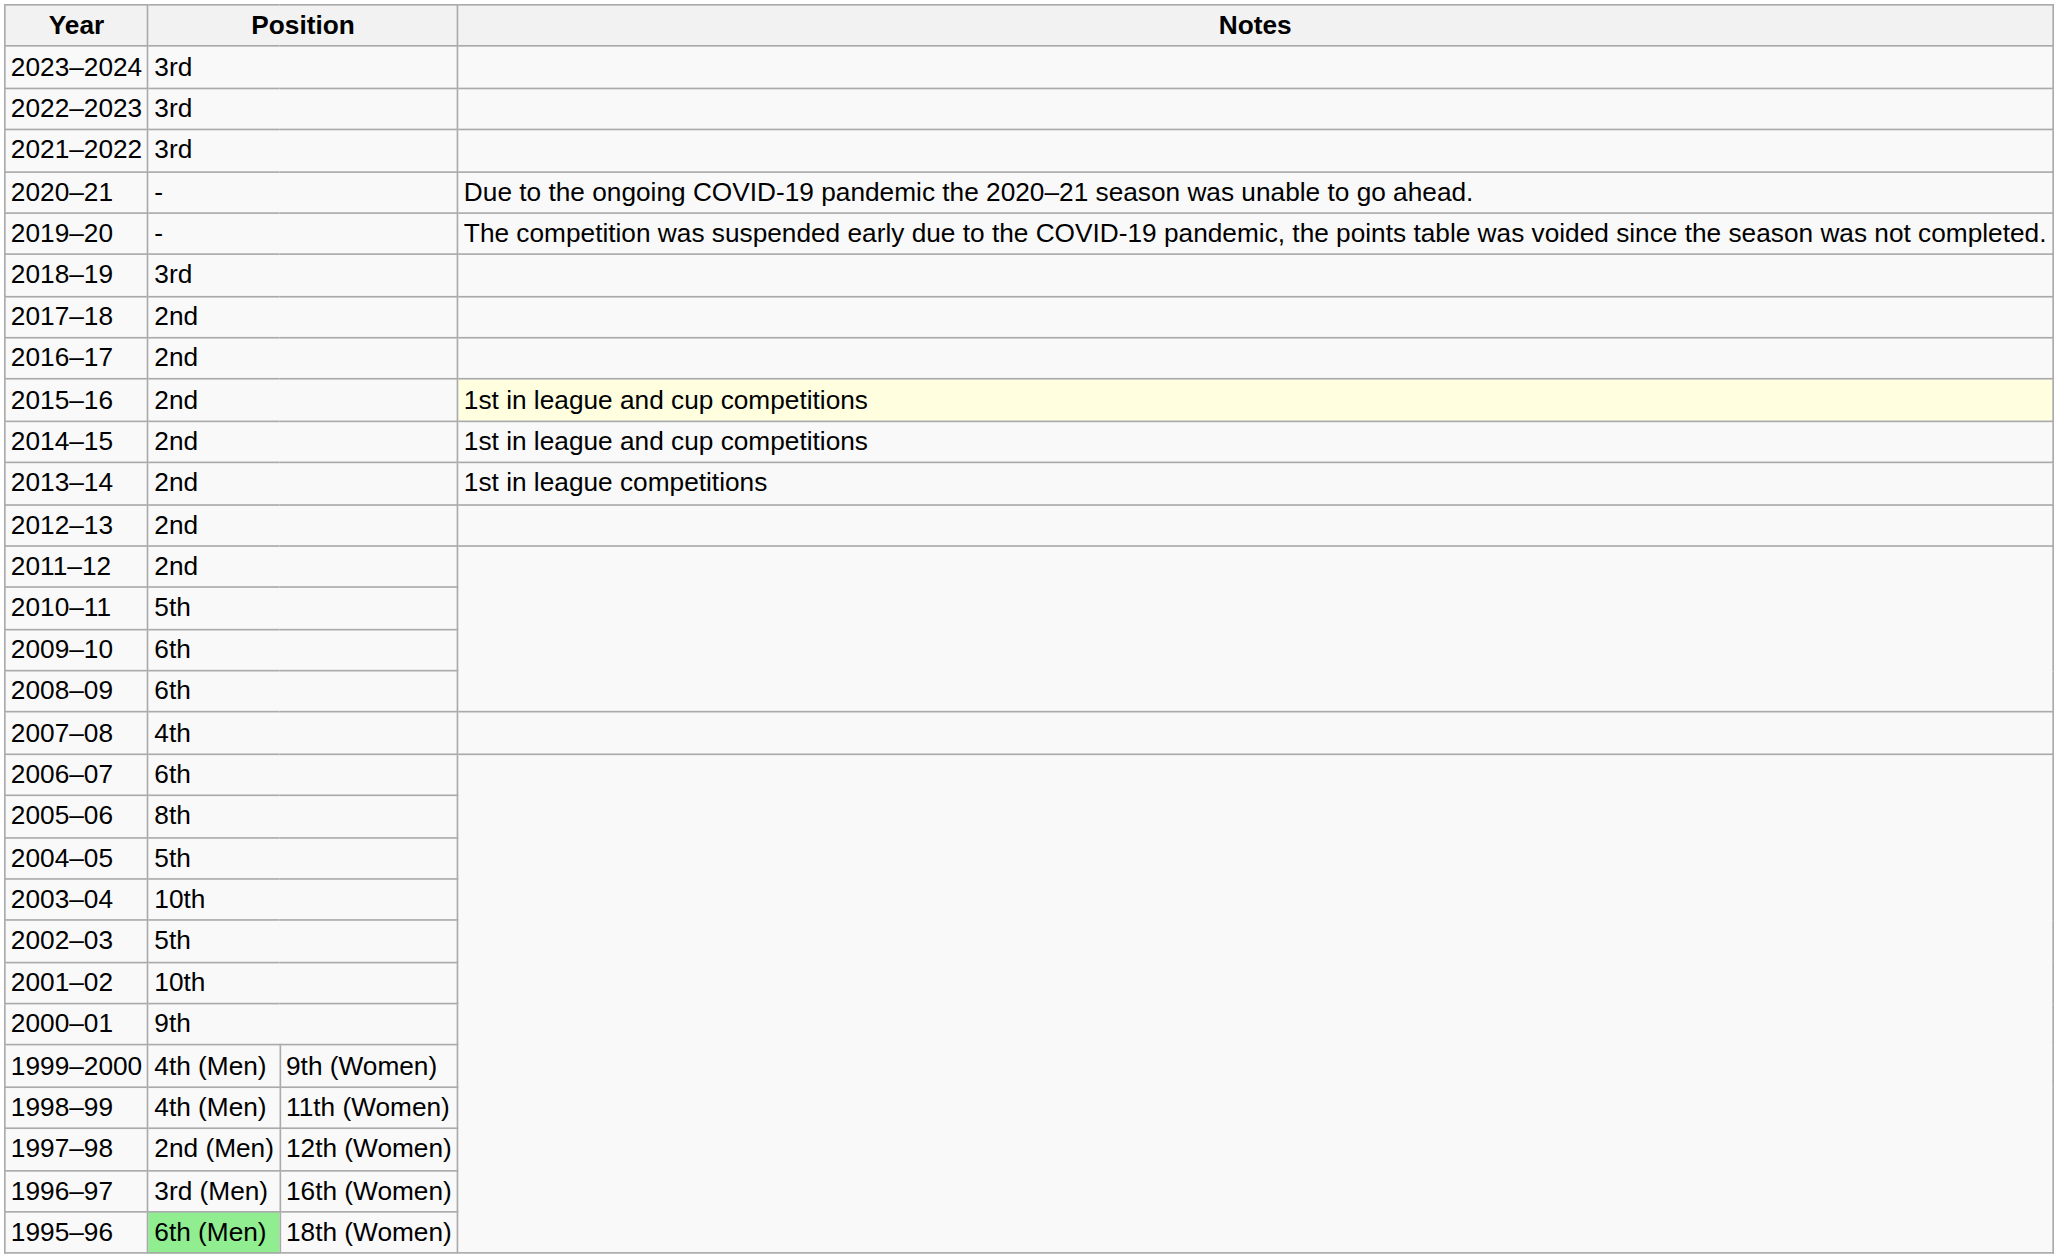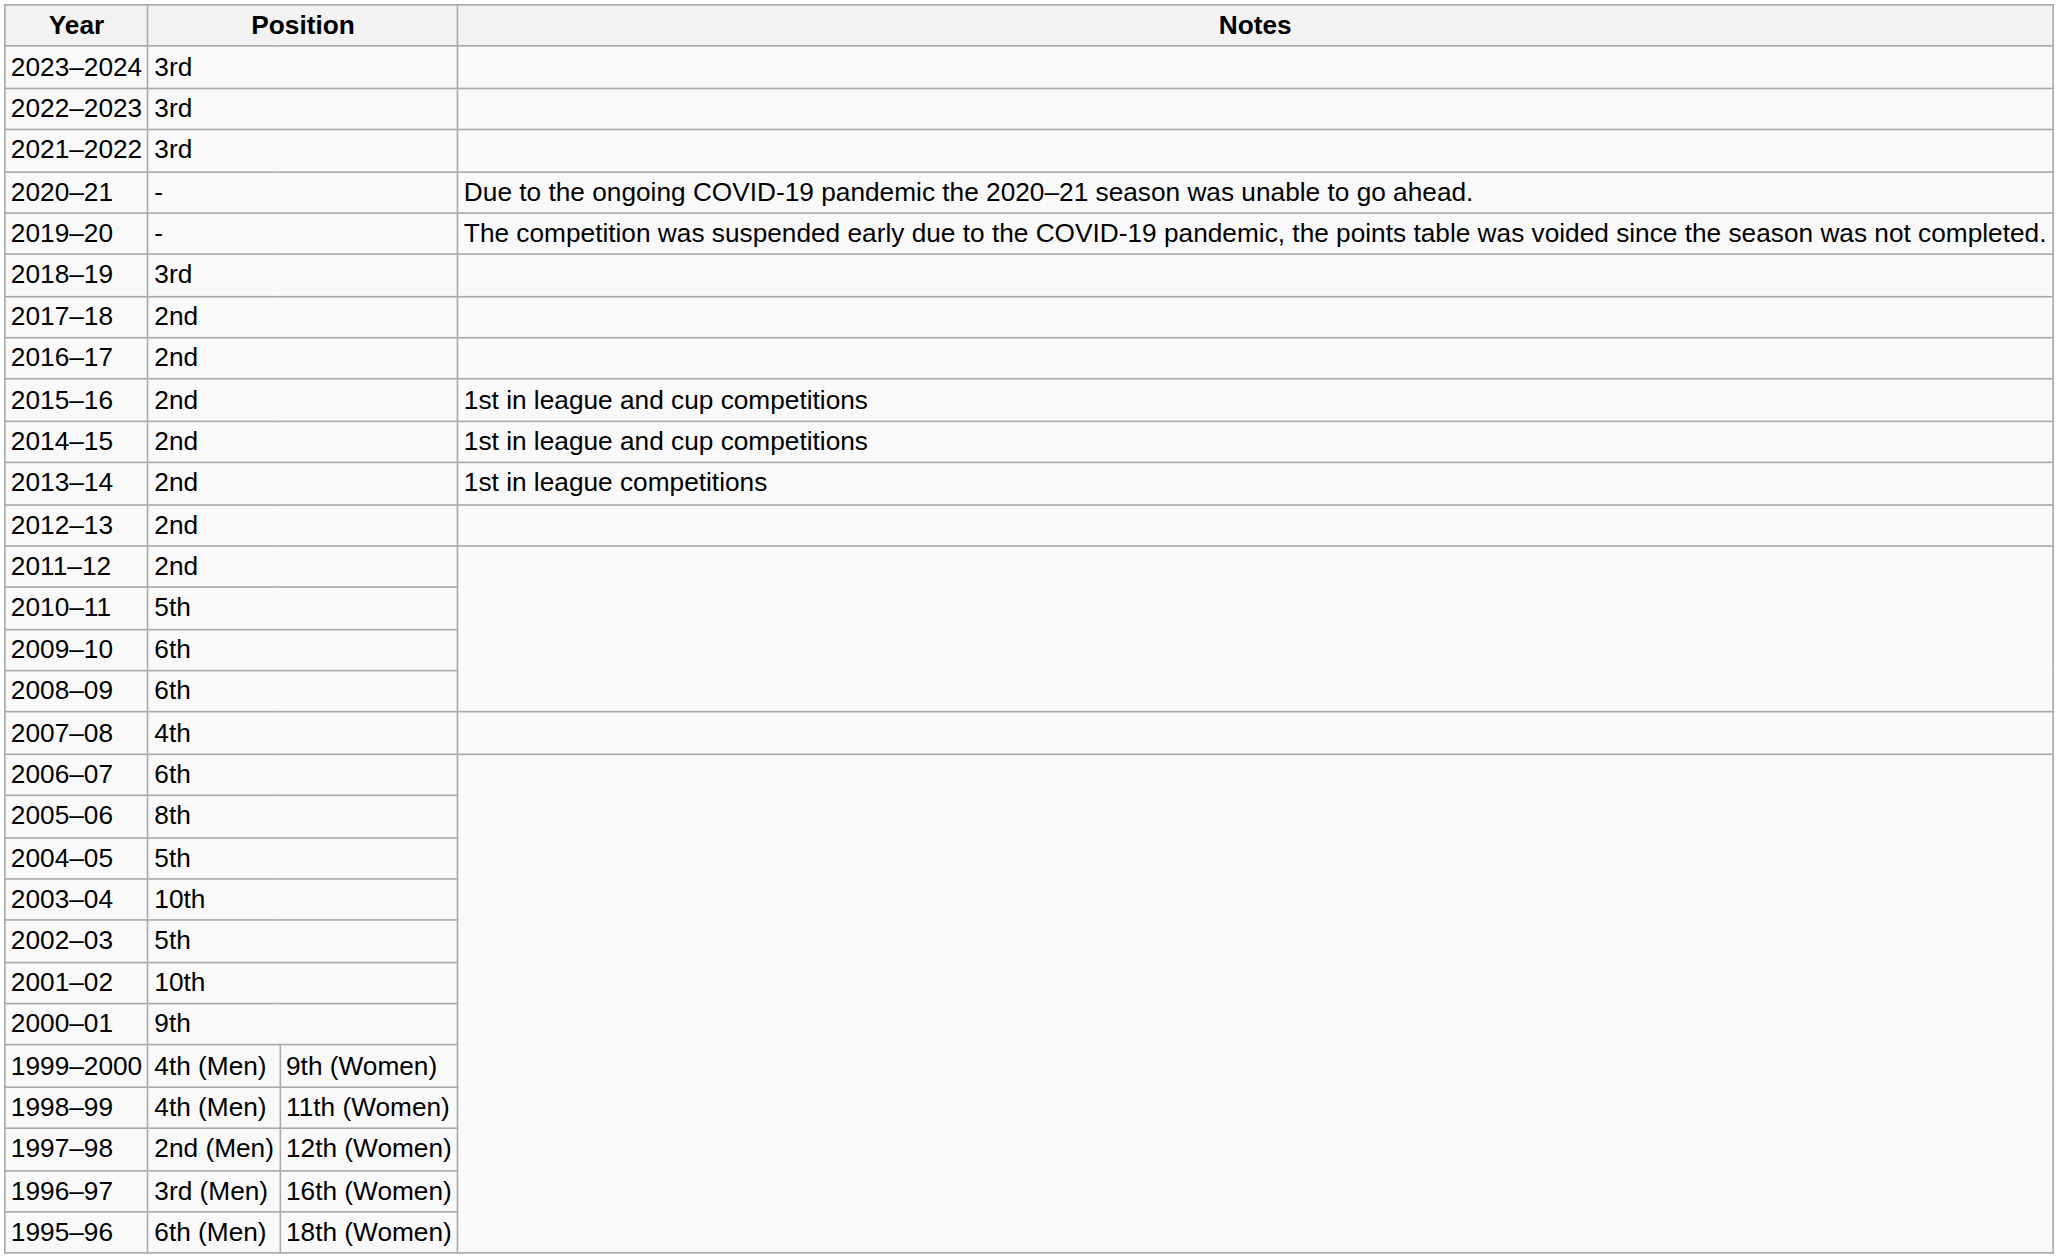(666, 399) lightyellow background -> (666, 399) no background
(210, 1232) lightgreen background -> (210, 1232) no background
